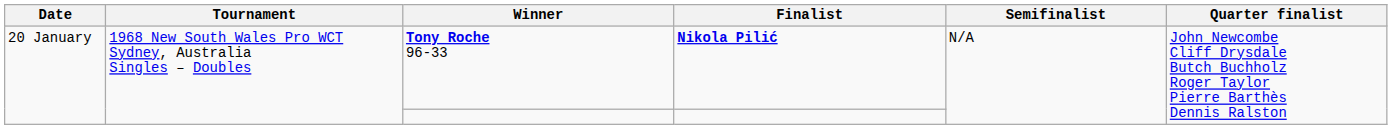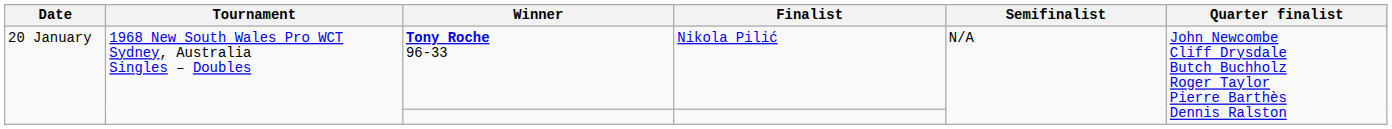(727, 38) bold -> (727, 38) normal
